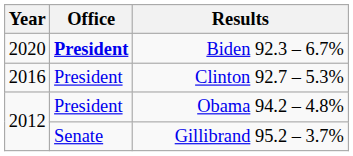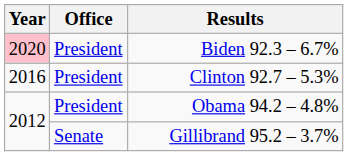(27, 48) no background -> (27, 48) pink background
(91, 48) bold -> (88, 48) normal
